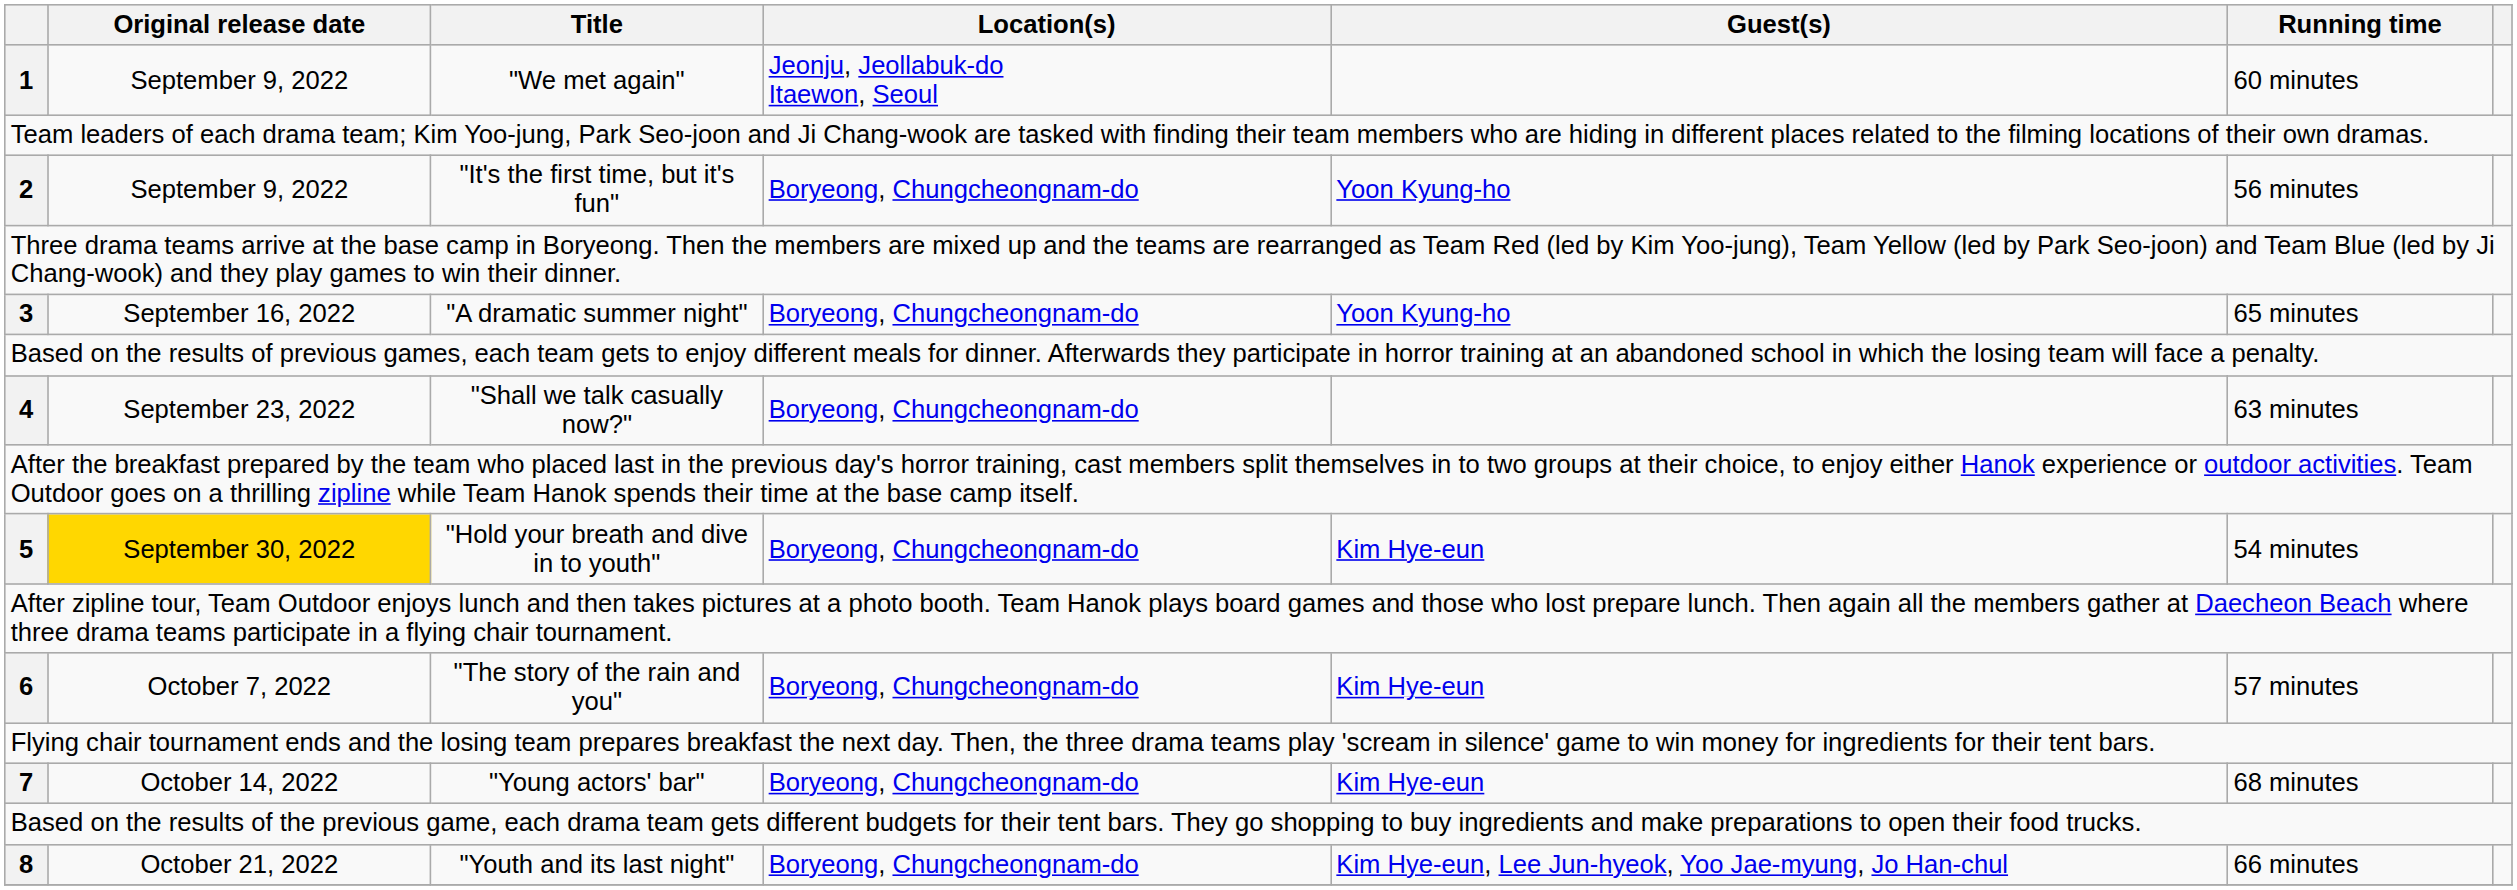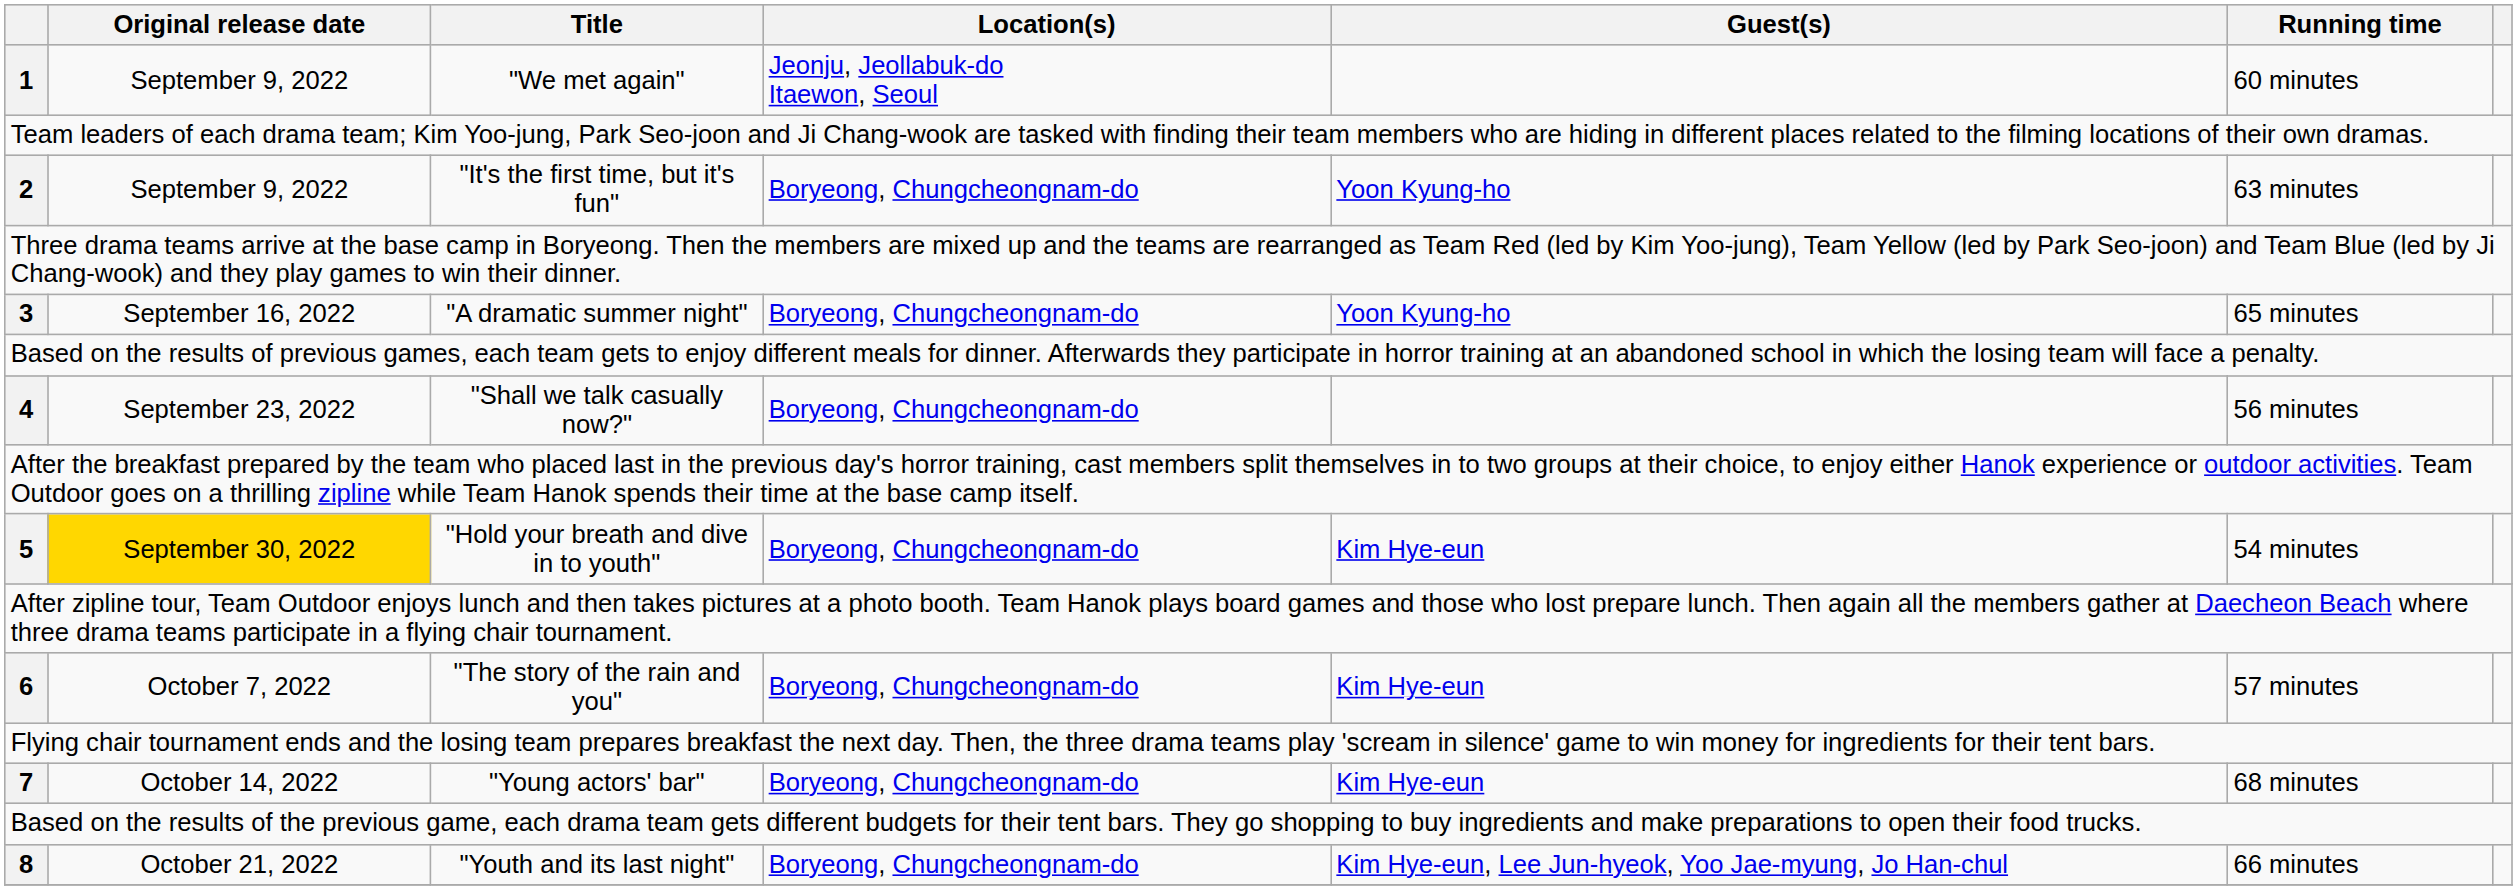(2296, 189) 56 minutes -> (2296, 189) 63 minutes
(2296, 409) 63 minutes -> (2296, 409) 56 minutes
